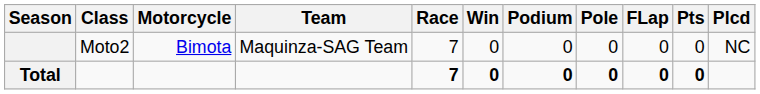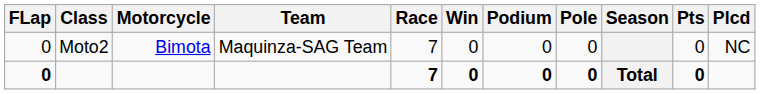columns swapped: (40, 18) <-> (648, 18)
